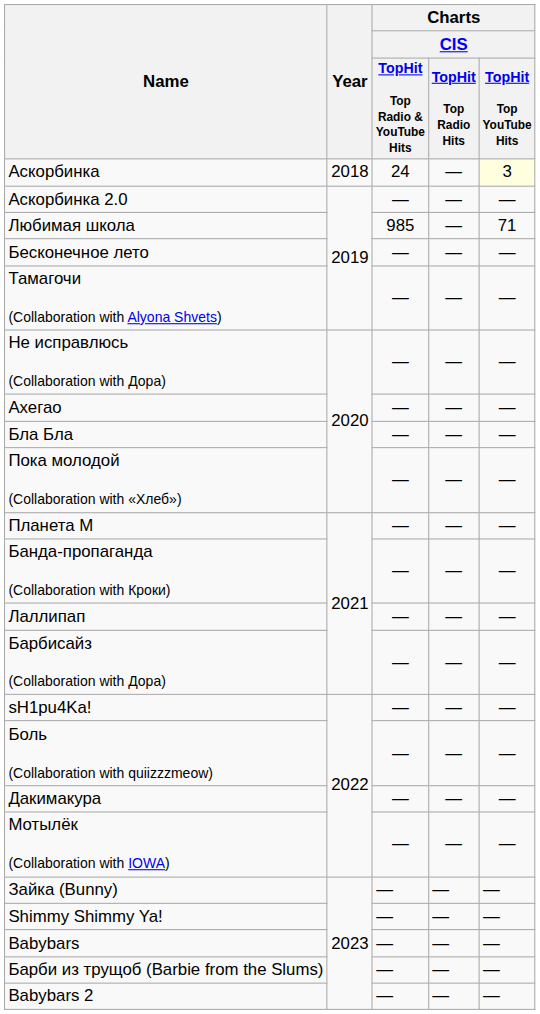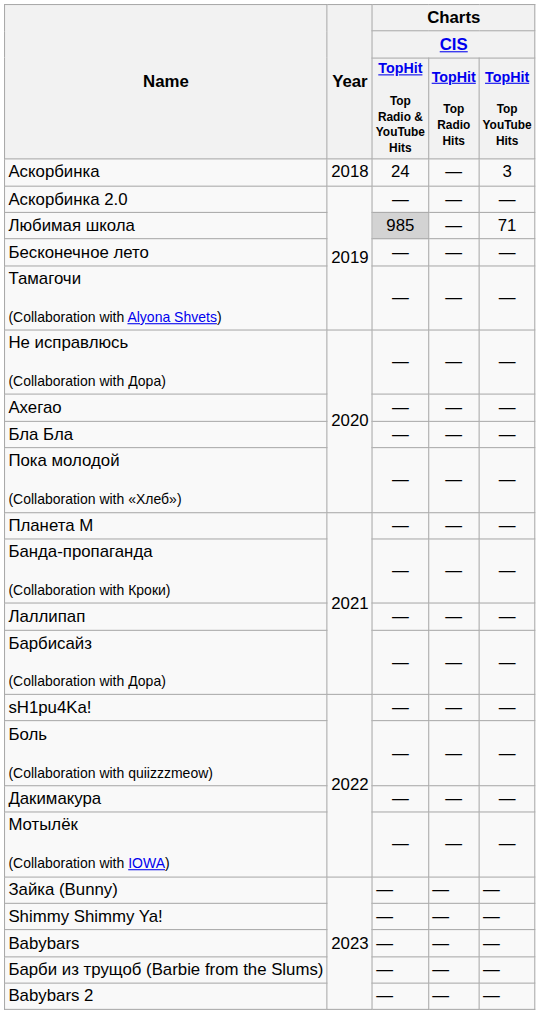(507, 172) lightyellow background -> (507, 172) no background
(400, 225) no background -> (400, 225) lightgrey background
